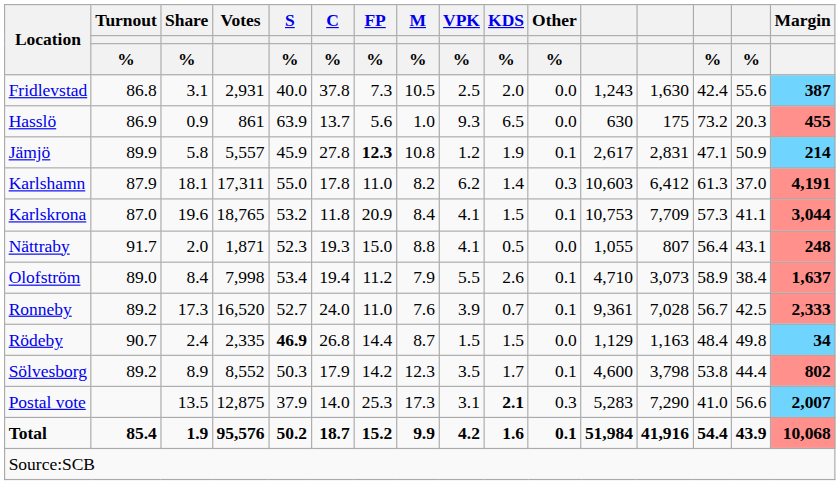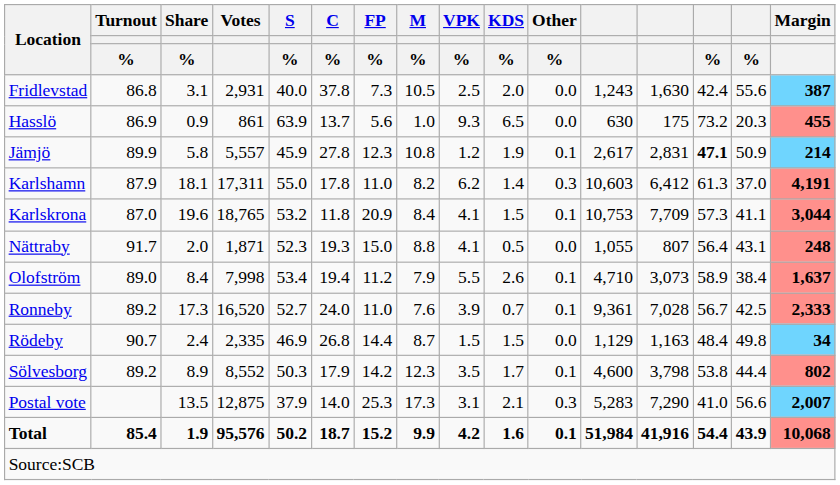(377, 152) bold -> (377, 152) normal
(712, 152) normal -> (712, 152) bold
(292, 339) bold -> (292, 339) normal
(513, 401) bold -> (513, 401) normal
